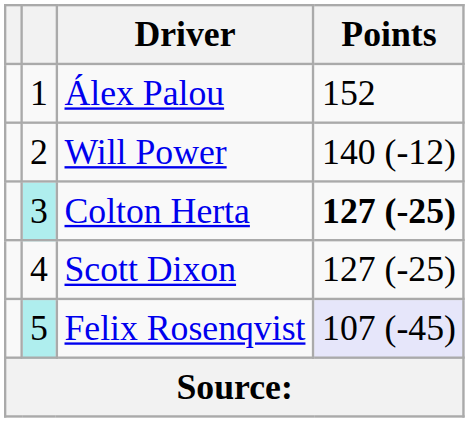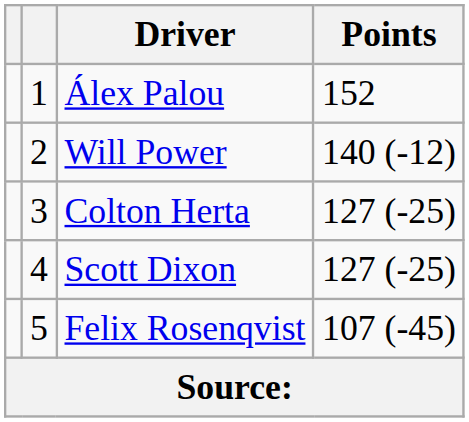(39, 210) paleturquoise background -> (39, 210) no background
(389, 210) bold -> (389, 210) normal
(39, 328) paleturquoise background -> (39, 328) no background
(389, 328) lavender background -> (389, 328) no background
